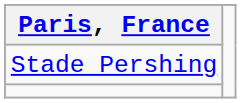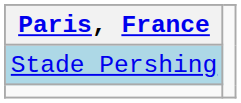(114, 65) no background -> (114, 65) lightblue background
